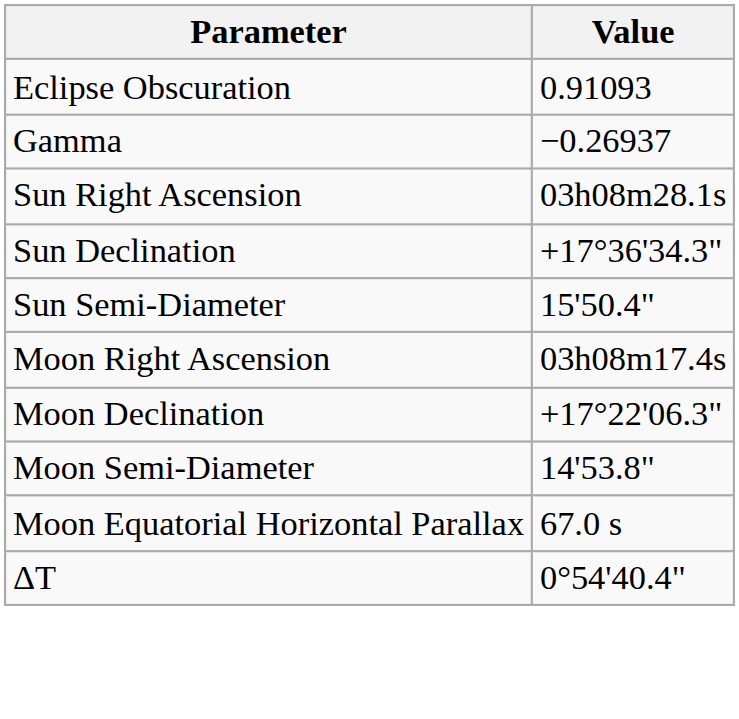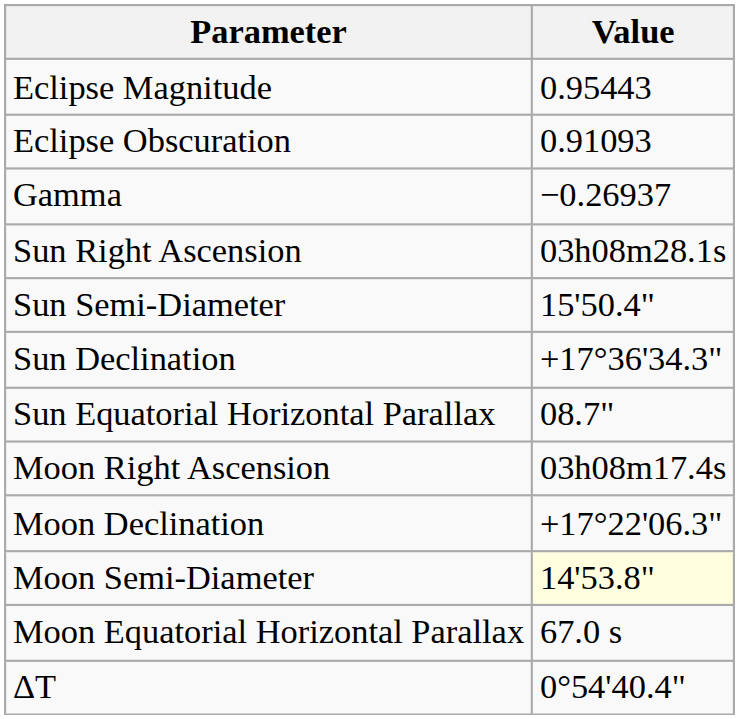+ row: (142, 86)
rows swapped: (124, 250) <-> (149, 304)
+ row: (254, 413)
(597, 468) no background -> (597, 577) lightyellow background
